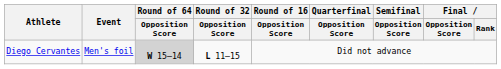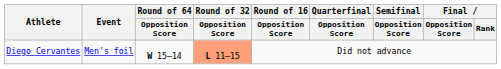(164, 56) lightgrey background -> (164, 56) no background
(223, 56) no background -> (223, 56) lightsalmon background
